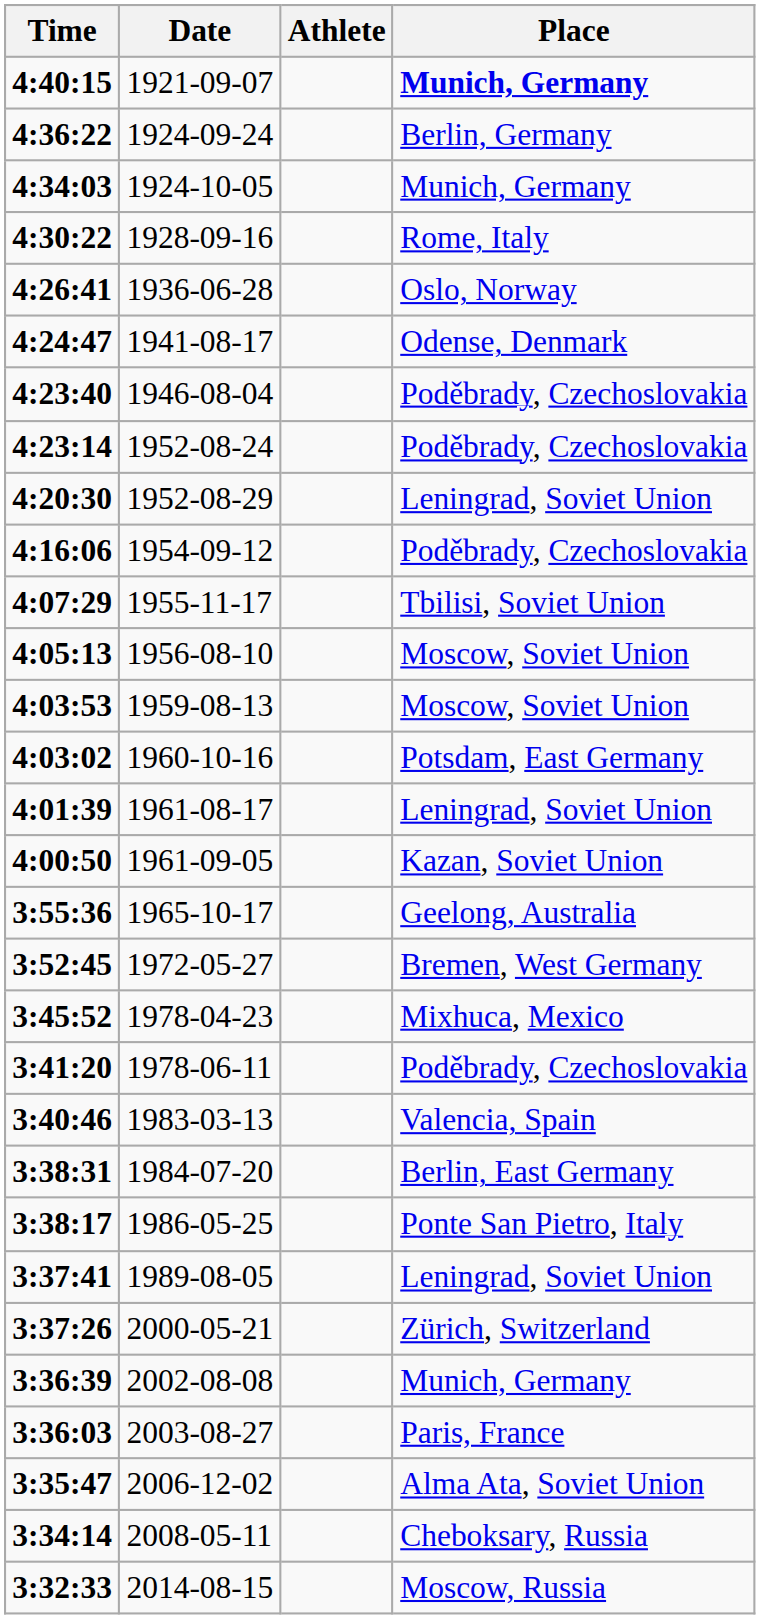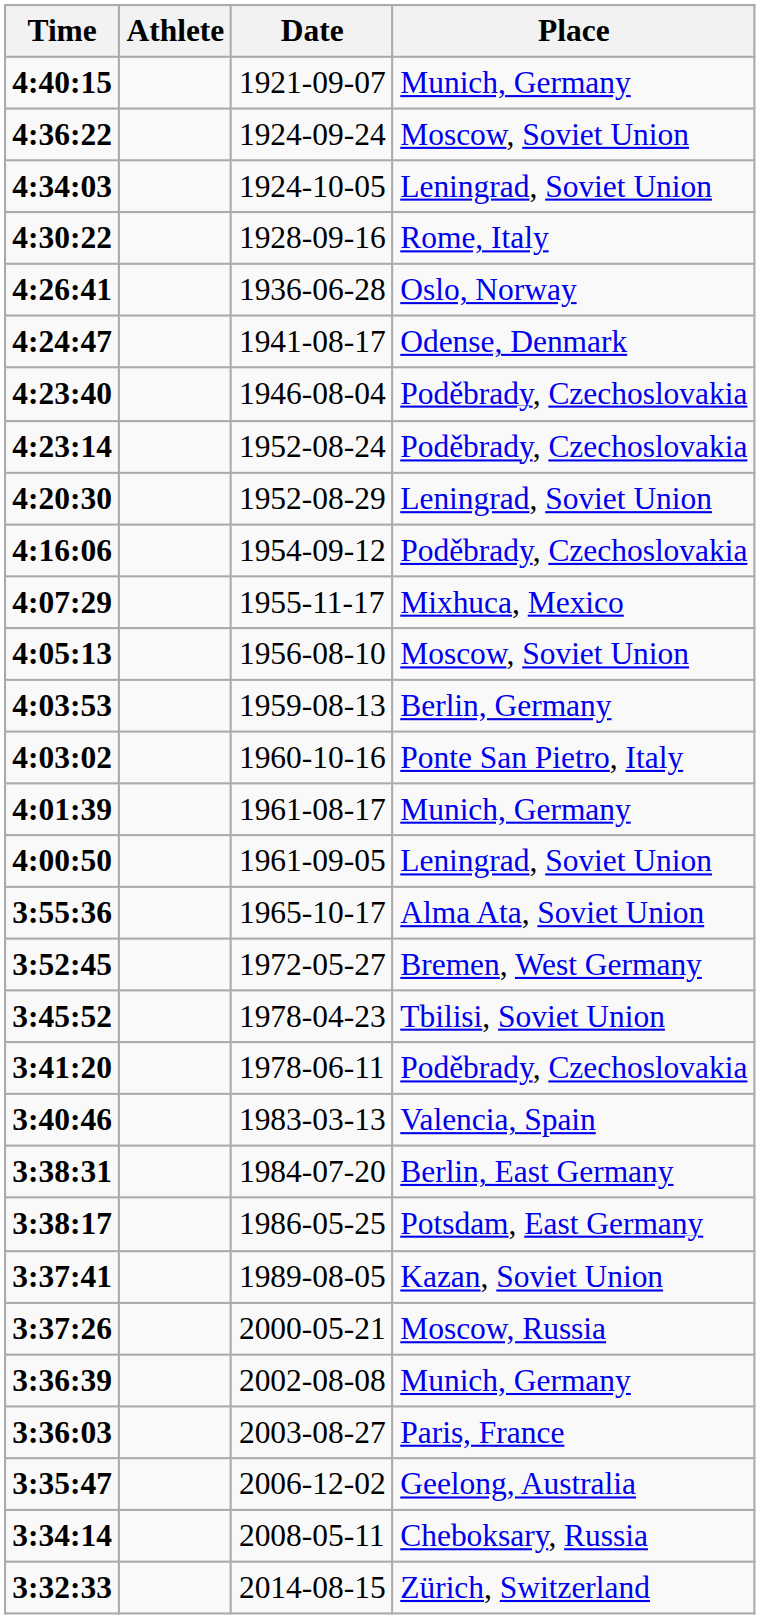columns swapped: (337, 30) <-> (200, 30)
(524, 82) bold -> (516, 82) normal
(506, 134) Berlin, Germany -> (545, 134) Moscow, Soviet Union
(516, 186) Munich, Germany -> (556, 186) Leningrad, Soviet Union
(533, 601) Tbilisi, Soviet Union -> (512, 601) Mixhuca, Mexico
(545, 705) Moscow, Soviet Union -> (506, 705) Berlin, Germany
(552, 756) Potsdam, East Germany -> (542, 756) Ponte San Pietro, Italy
(556, 808) Leningrad, Soviet Union -> (516, 808) Munich, Germany
(532, 860) Kazan, Soviet Union -> (556, 860) Leningrad, Soviet Union
(518, 912) Geelong, Australia -> (552, 912) Alma Ata, Soviet Union
(512, 1016) Mixhuca, Mexico -> (533, 1016) Tbilisi, Soviet Union
(542, 1223) Ponte San Pietro, Italy -> (552, 1223) Potsdam, East Germany
(556, 1275) Leningrad, Soviet Union -> (532, 1275) Kazan, Soviet Union
(525, 1327) Zürich, Switzerland -> (503, 1327) Moscow, Russia
(552, 1483) Alma Ata, Soviet Union -> (518, 1483) Geelong, Australia
(503, 1587) Moscow, Russia -> (525, 1587) Zürich, Switzerland
